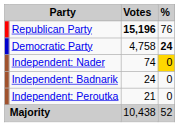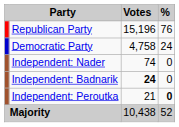(140, 29) bold -> (140, 29) normal
(166, 46) bold -> (166, 46) normal
(169, 63) gold background -> (169, 63) no background
(150, 79) normal -> (150, 79) bold
(169, 96) normal -> (169, 96) bold
